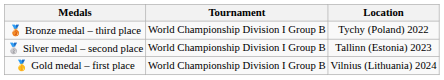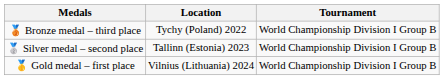columns swapped: (237, 13) <-> (384, 13)
